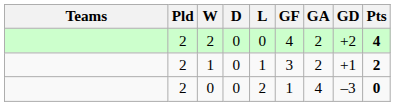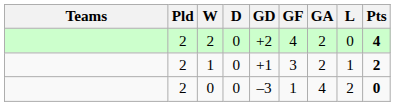columns swapped: (262, 16) <-> (348, 16)
